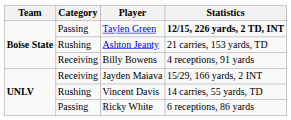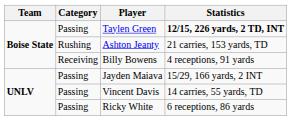(78, 76) Receiving -> (73, 76) Passing
(74, 91) Rushing -> (73, 91) Passing
